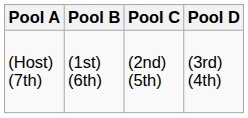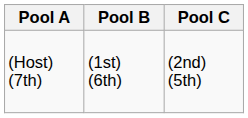- column: (214, 17)
